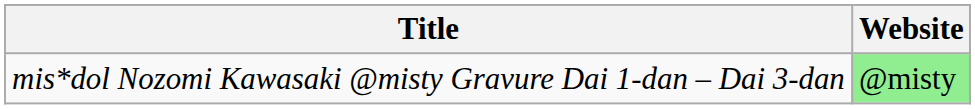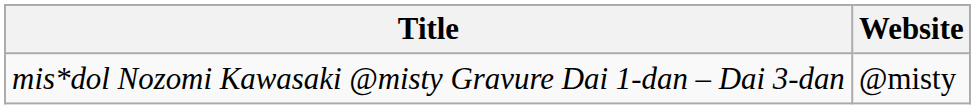(908, 77) lightgreen background -> (908, 77) no background
